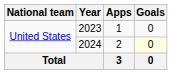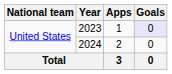(151, 28) no background -> (151, 28) lavender background
(151, 45) lightyellow background -> (151, 45) no background
